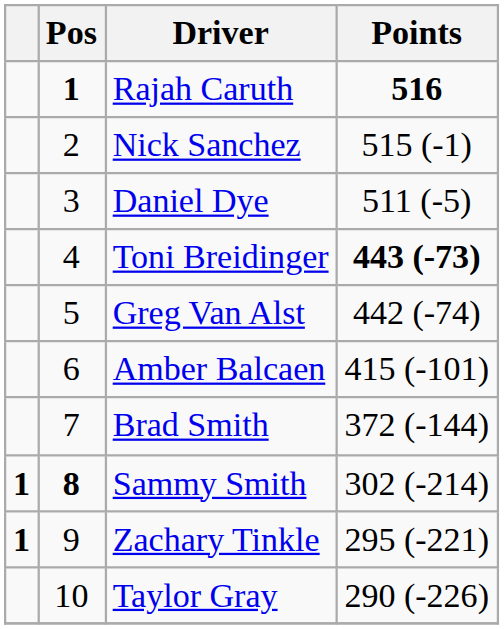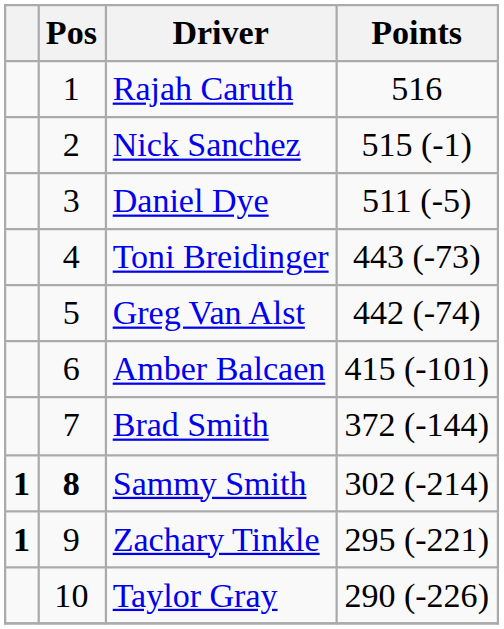(71, 88) bold -> (71, 88) normal
(417, 88) bold -> (417, 88) normal
(417, 257) bold -> (417, 257) normal
